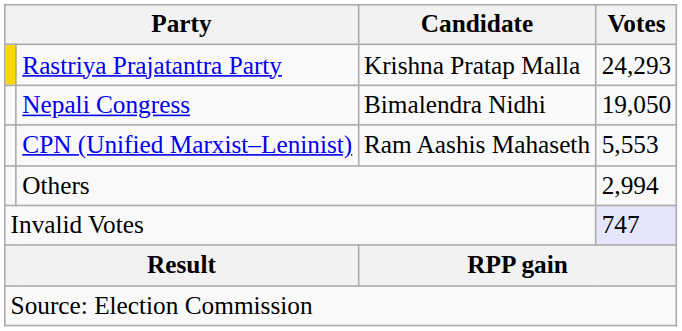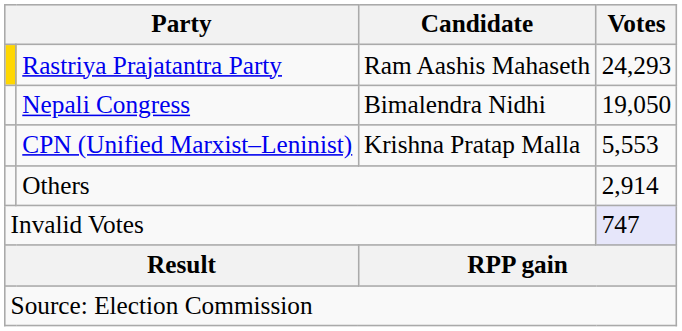(472, 64) Krishna Pratap Malla -> (477, 64) Ram Aashis Mahaseth
(477, 144) Ram Aashis Mahaseth -> (472, 144) Krishna Pratap Malla
(630, 184) 2,994 -> (630, 184) 2,914
